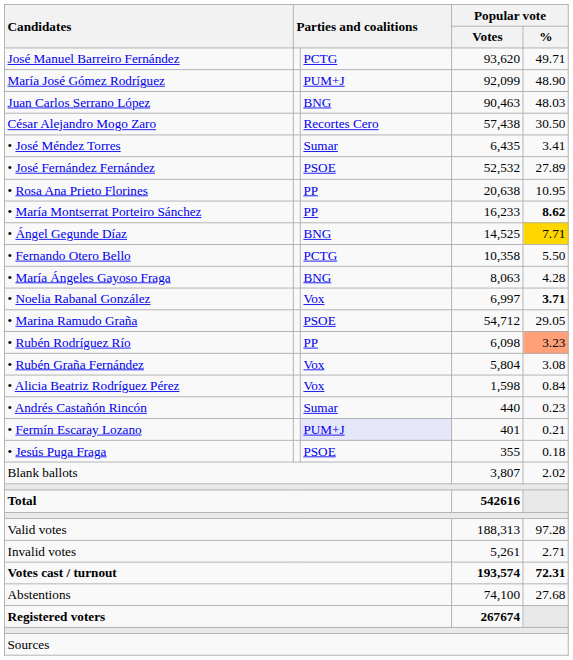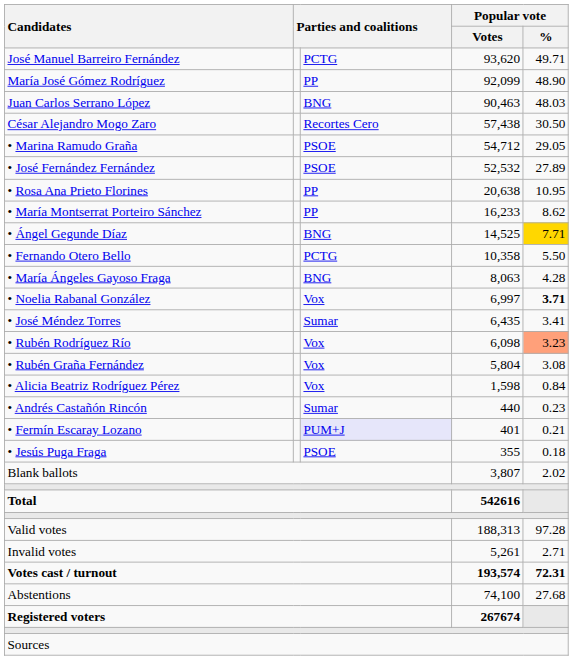(324, 81) PUM+J -> (311, 81) PP
rows swapped: (72, 320) <-> (64, 146)
(554, 211) bold -> (554, 211) normal
(311, 342) PP -> (314, 342) Vox
